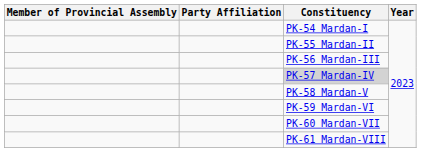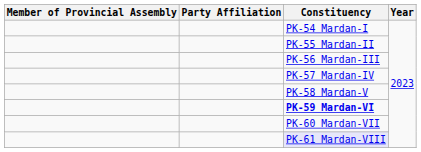(330, 76) lightgrey background -> (330, 76) no background
(330, 108) normal -> (330, 108) bold
(336, 139) no background -> (336, 139) lavender background
